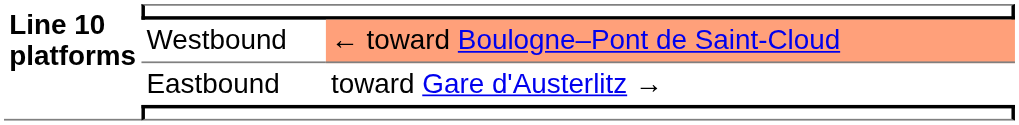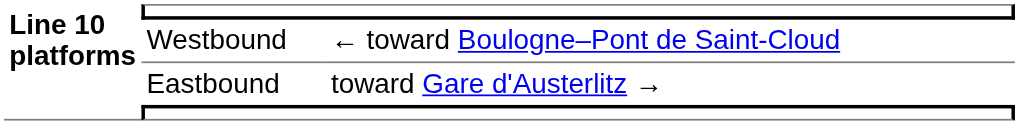(586, 40) lightsalmon background -> (586, 40) no background
